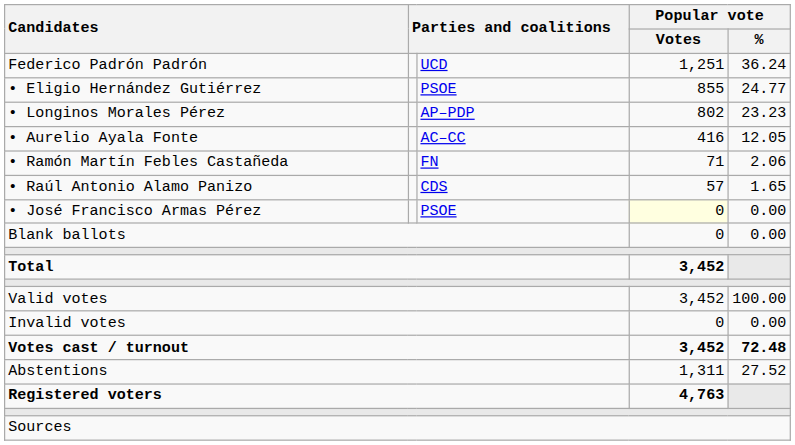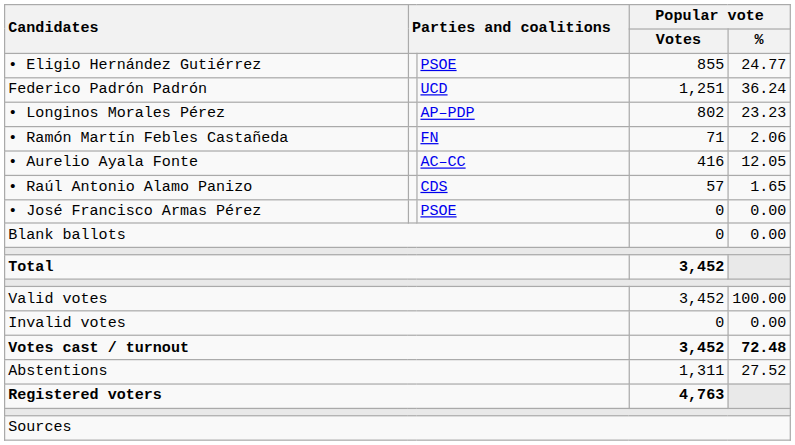rows swapped: (108, 66) <-> (135, 90)
rows swapped: (103, 139) <-> (148, 163)
(720, 212) lightyellow background -> (720, 212) no background
